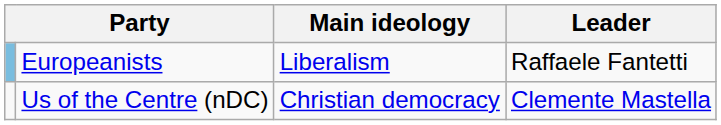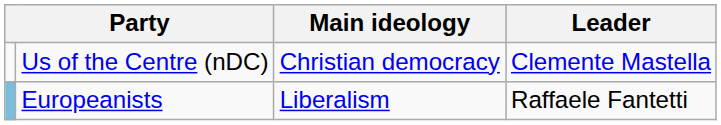rows swapped: (92, 61) <-> (145, 100)
